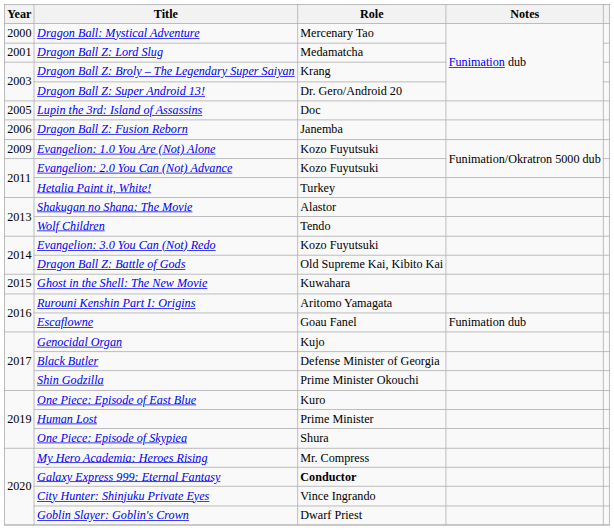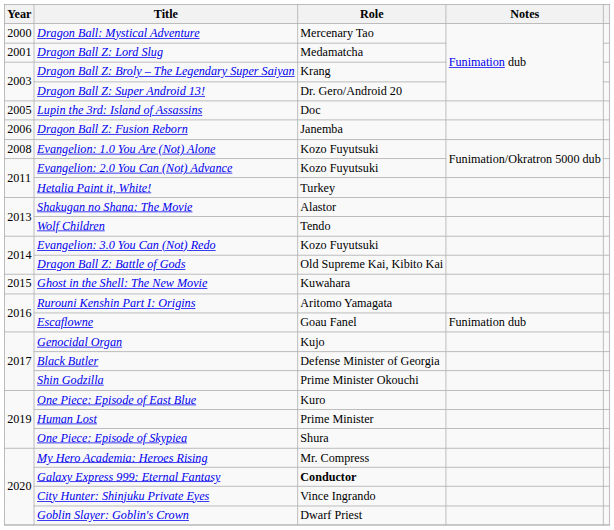(19, 149) 2009 -> (19, 149) 2008
